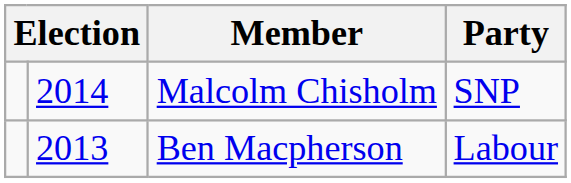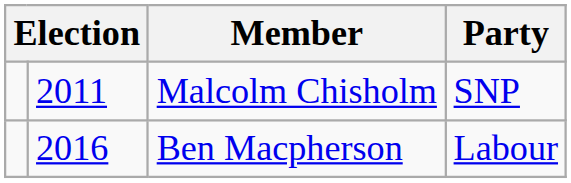(72, 90) 2014 -> (72, 90) 2011
(72, 147) 2013 -> (72, 147) 2016
